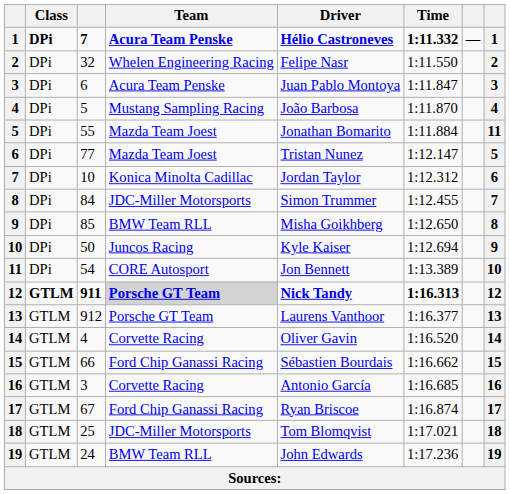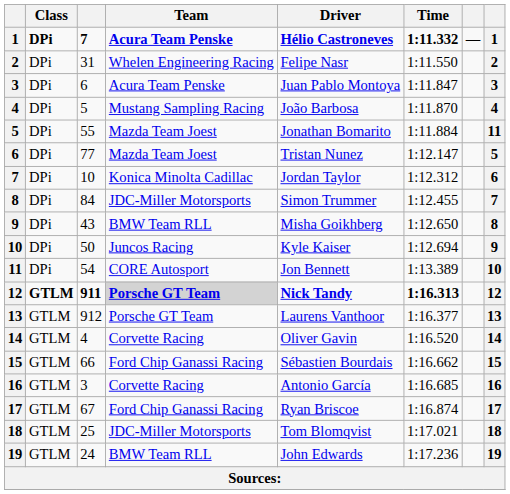(88, 62) 32 -> (88, 62) 31
(88, 223) 85 -> (88, 223) 43
